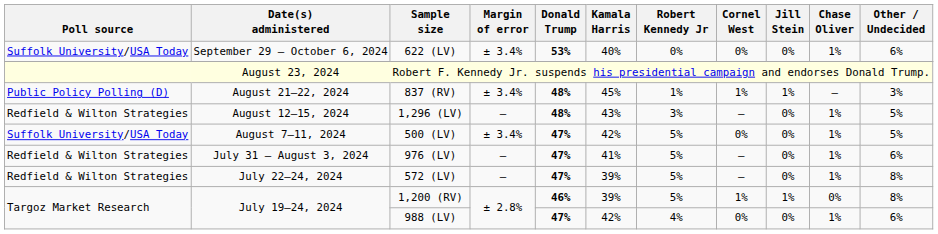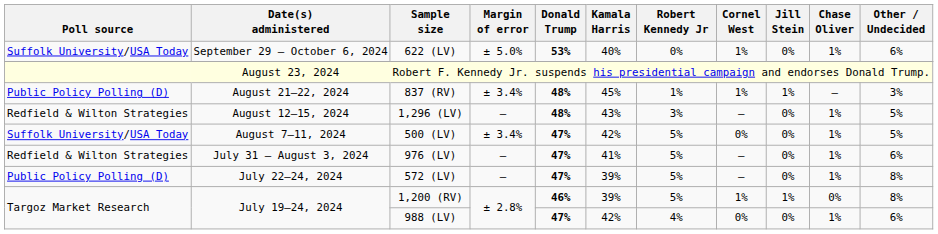(503, 51) ± 3.4% -> (503, 51) ± 5.0%
(741, 51) 0% -> (741, 51) 1%
(98, 176) Redfield & Wilton Strategies -> (88, 176) Public Policy Polling (D)
